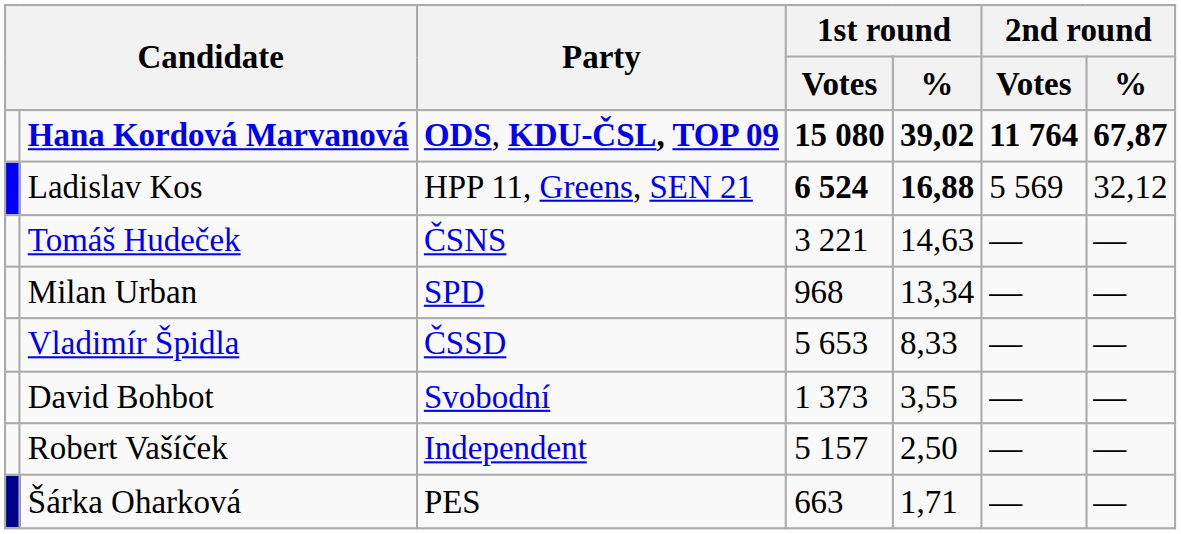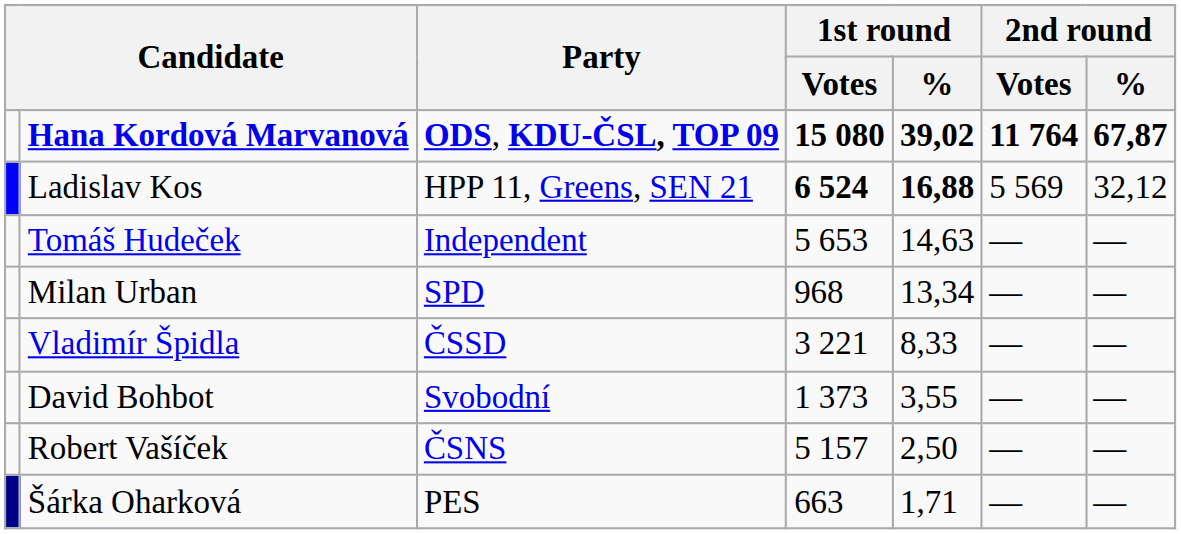(465, 239) ČSNS -> (505, 239) Independent
(831, 239) 3 221 -> (831, 239) 5 653
(831, 344) 5 653 -> (831, 344) 3 221
(505, 448) Independent -> (465, 448) ČSNS
